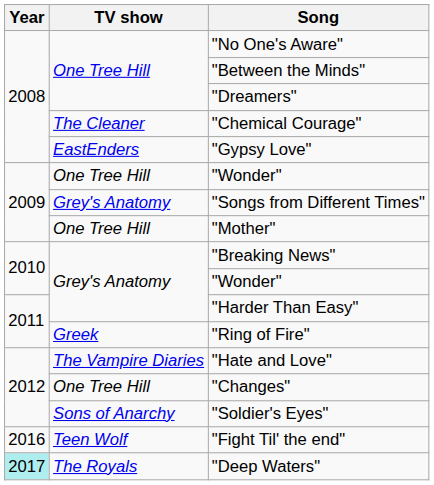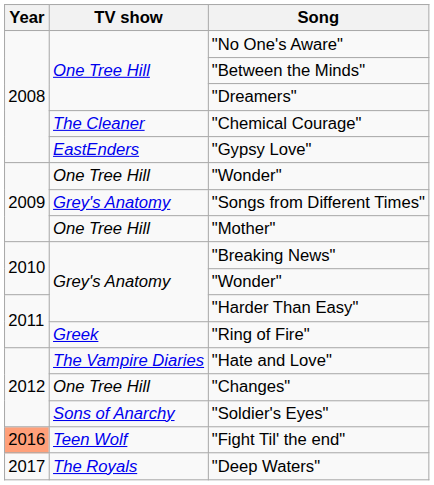(27, 439) no background -> (27, 439) lightsalmon background
(27, 466) paleturquoise background -> (27, 466) no background
